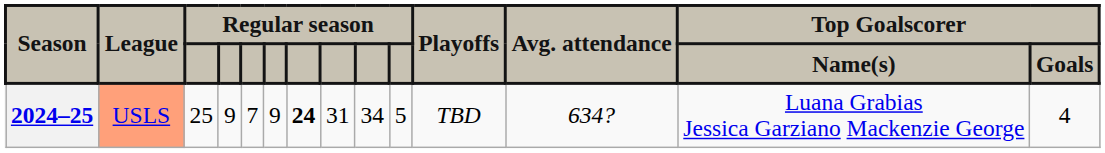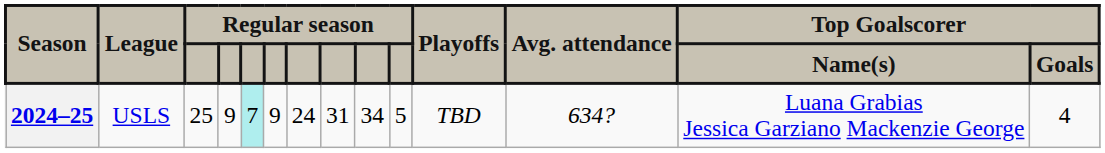(141, 115) lightsalmon background -> (141, 115) no background
(252, 115) no background -> (252, 115) paleturquoise background
(303, 115) bold -> (303, 115) normal
